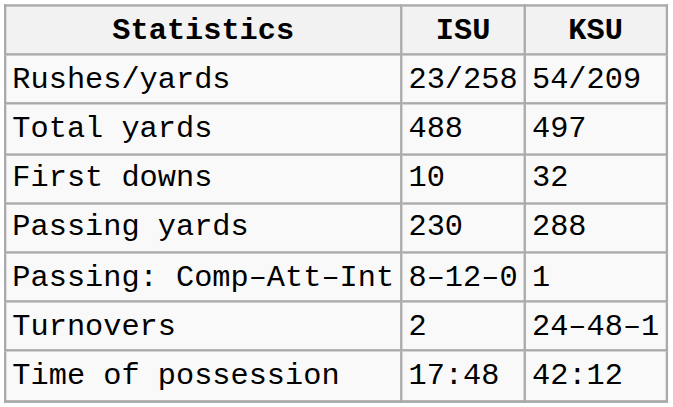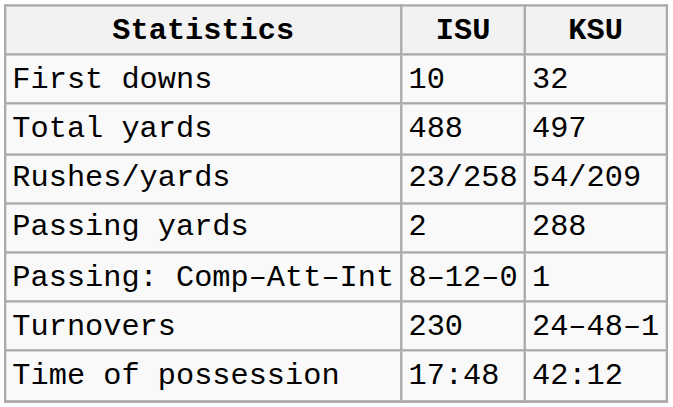rows swapped: (112, 178) <-> (121, 80)
(436, 228) 230 -> (418, 228) 2
(418, 326) 2 -> (436, 326) 230
